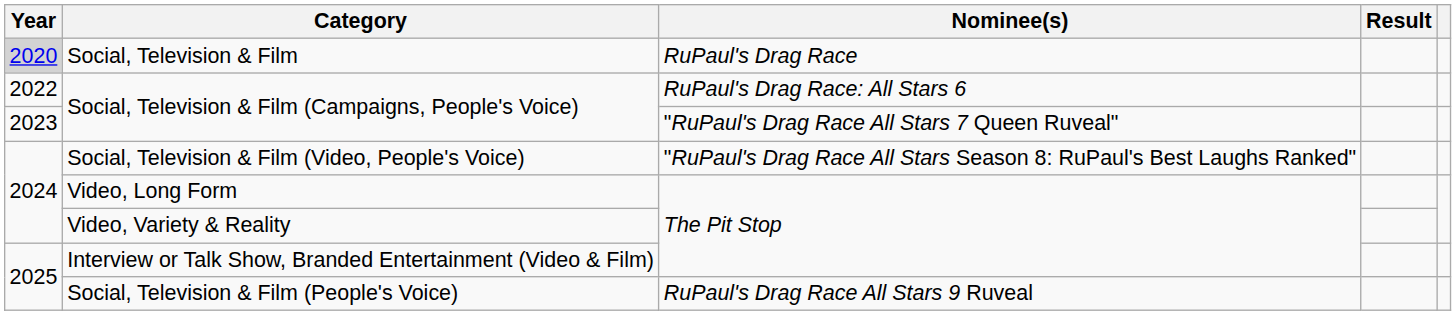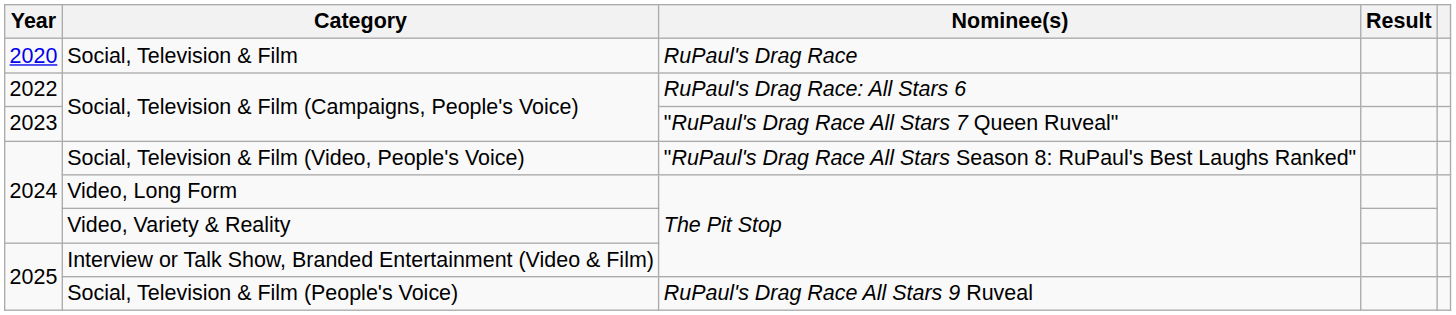(33, 55) lightgrey background -> (33, 55) no background
